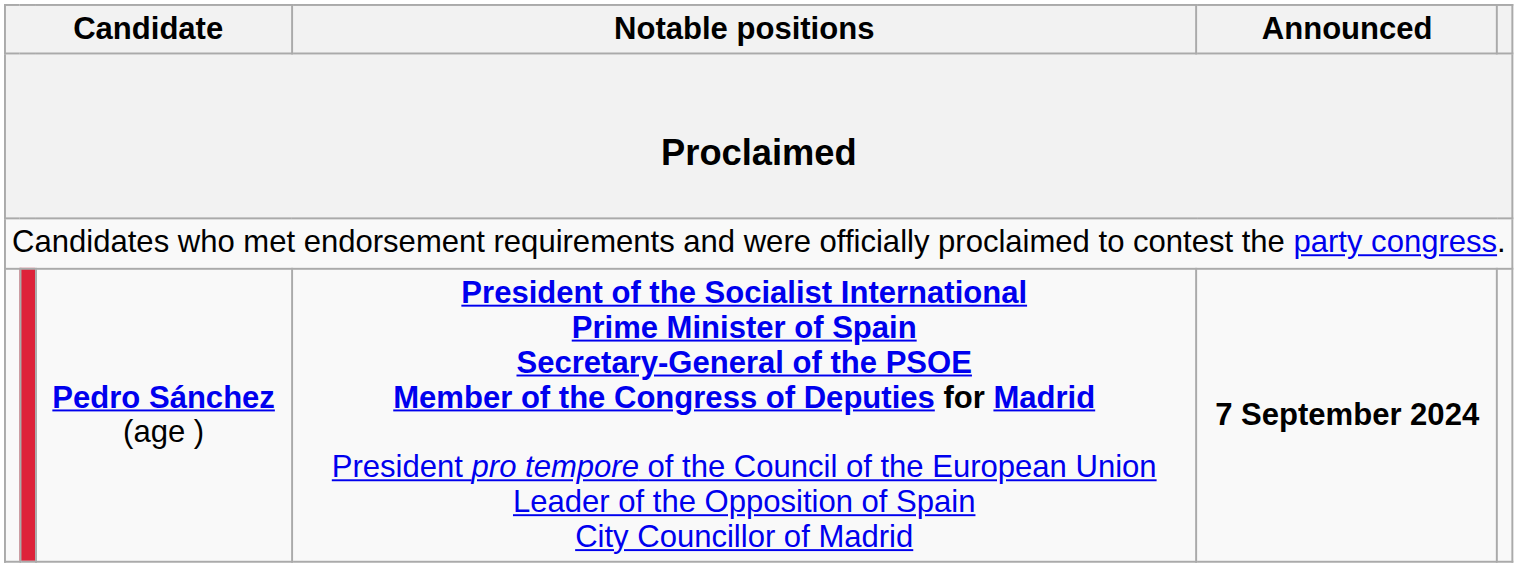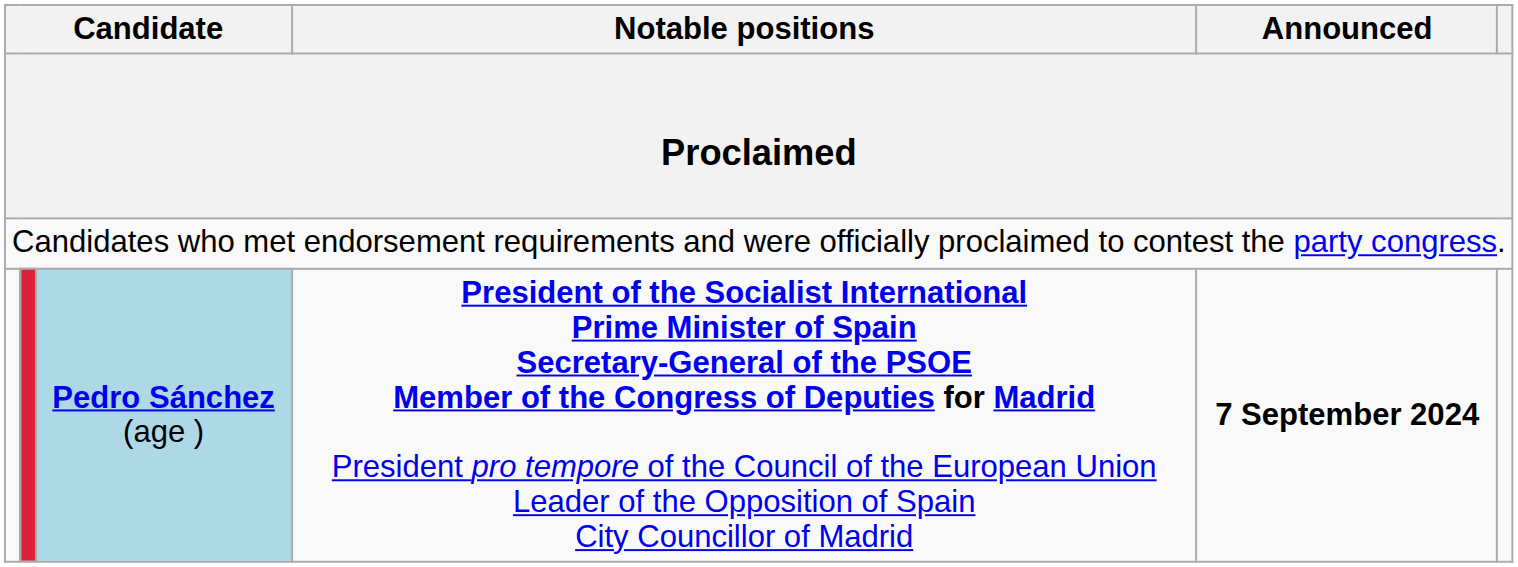(164, 414) no background -> (164, 414) lightblue background
